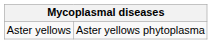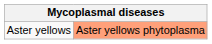(140, 30) no background -> (140, 30) lightsalmon background
